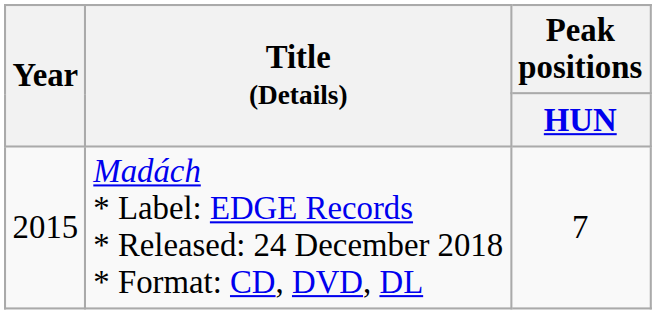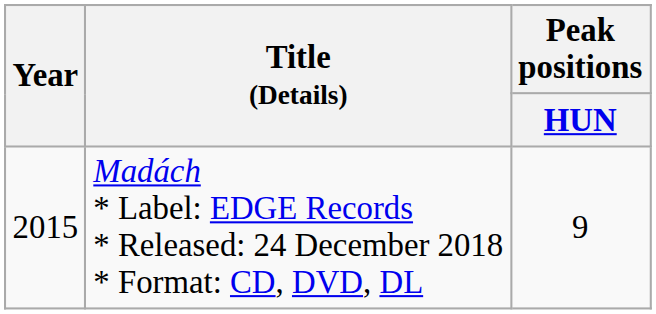(580, 226) 7 -> (580, 226) 9
